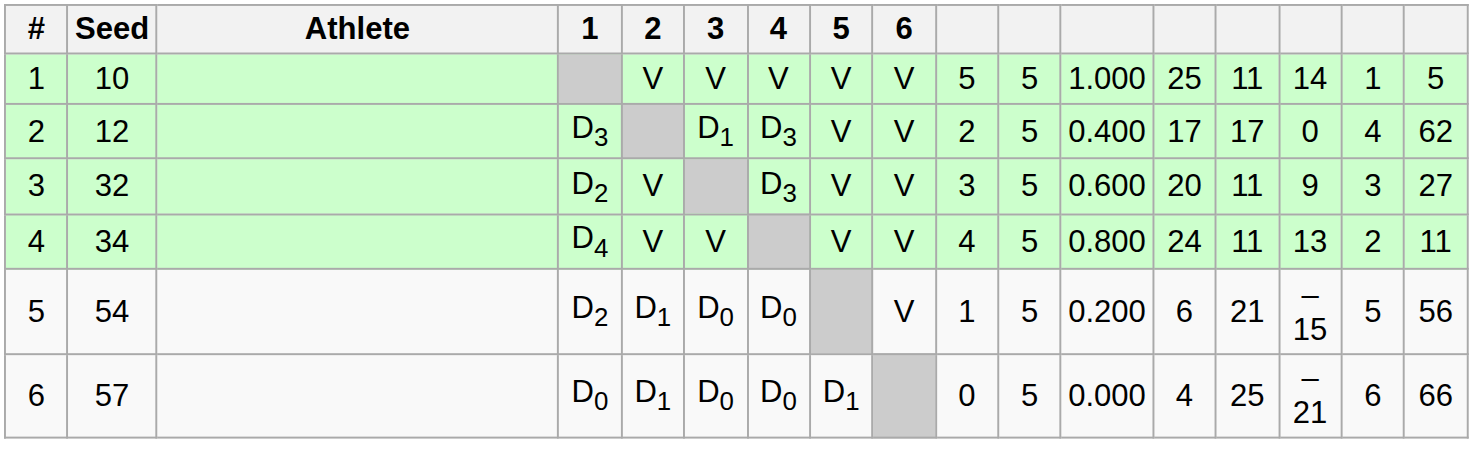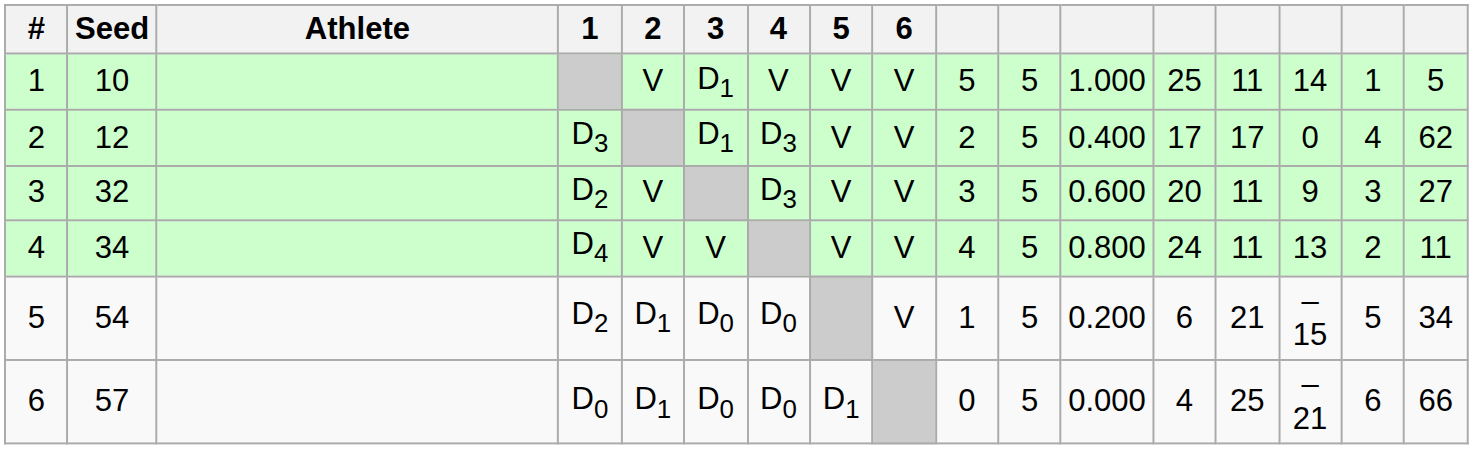(716, 78) V -> (716, 82) D1
(1436, 311) 56 -> (1436, 317) 34
